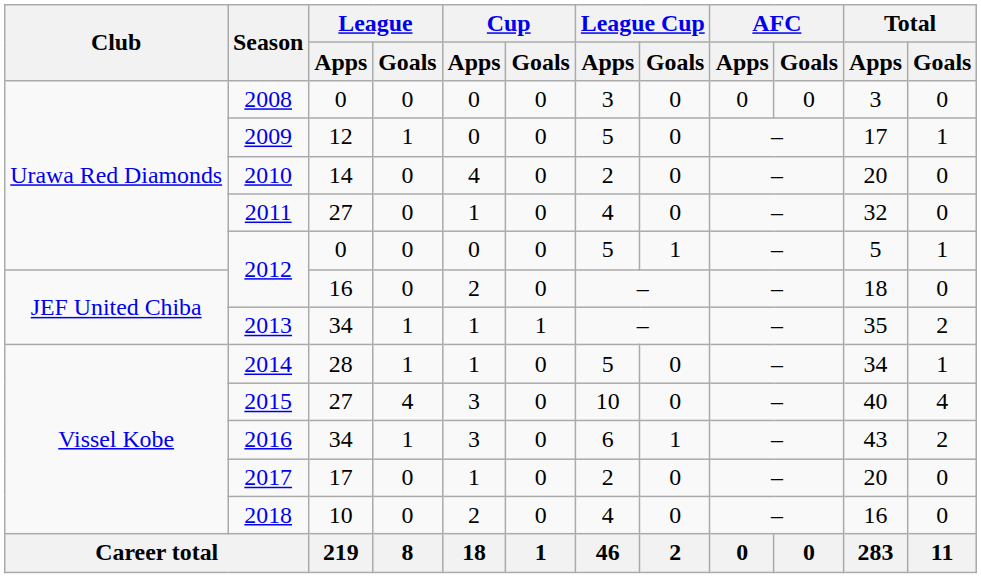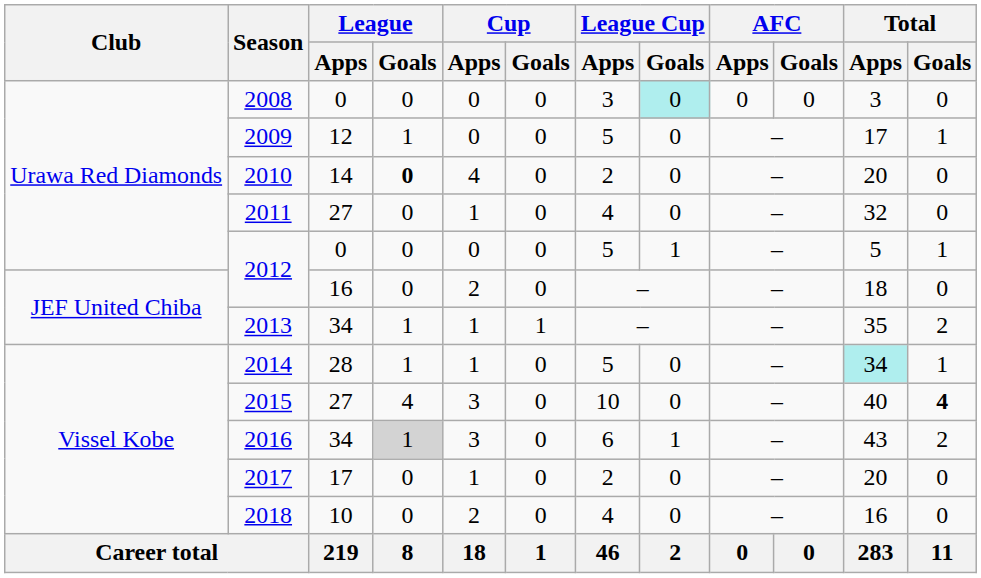(675, 99) no background -> (675, 99) paleturquoise background
(407, 174) normal -> (407, 174) bold
(875, 363) no background -> (875, 363) paleturquoise background
(942, 401) normal -> (942, 401) bold
(407, 439) no background -> (407, 439) lightgrey background
